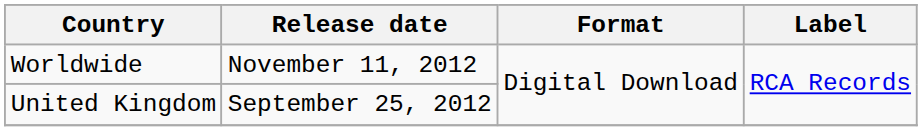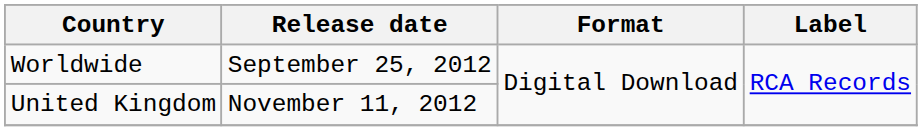(352, 65) November 11, 2012 -> (360, 65) September 25, 2012
(360, 105) September 25, 2012 -> (352, 105) November 11, 2012
